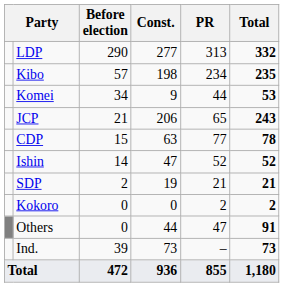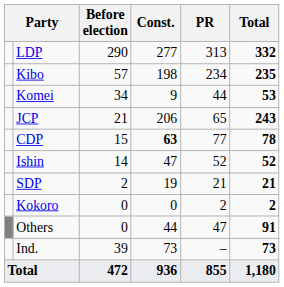(170, 140) normal -> (170, 140) bold
